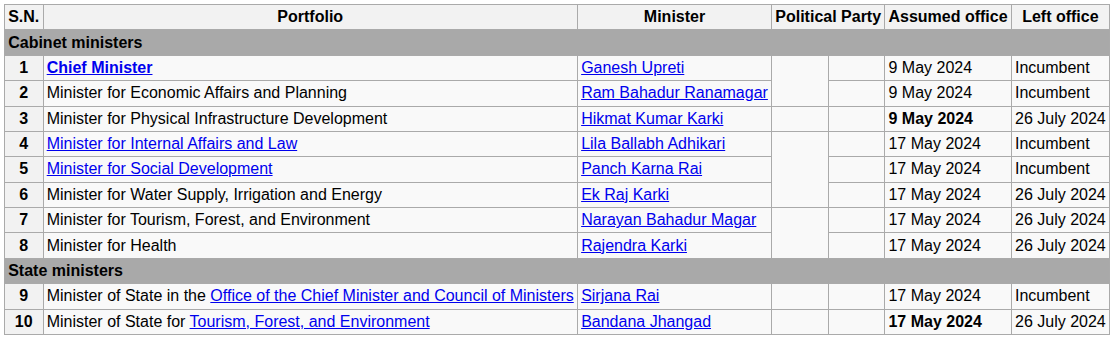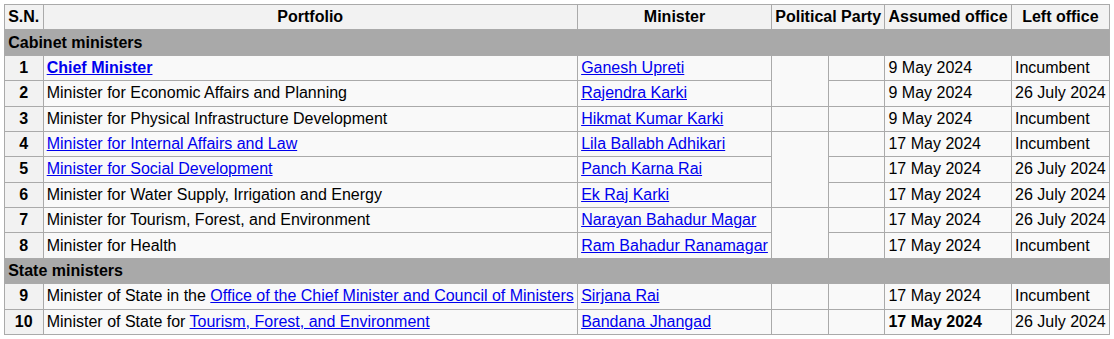(675, 93) Ram Bahadur Ranamagar -> (634, 93) Rajendra Karki
(1052, 93) Incumbent -> (1060, 93) 26 July 2024
(931, 118) bold -> (930, 118) normal
(1060, 118) 26 July 2024 -> (1052, 118) Incumbent
(1052, 169) Incumbent -> (1060, 169) 26 July 2024
(634, 245) Rajendra Karki -> (675, 245) Ram Bahadur Ranamagar
(1060, 245) 26 July 2024 -> (1052, 245) Incumbent
